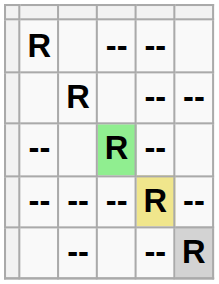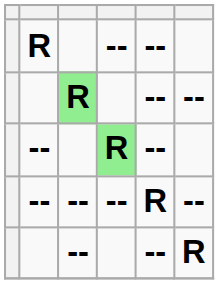(78, 97) no background -> (78, 97) lightgreen background
(155, 200) khaki background -> (155, 200) no background
(194, 252) lightgrey background -> (194, 252) no background
